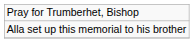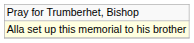(97, 29) no background -> (97, 29) lightyellow background
